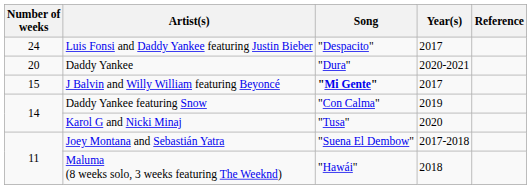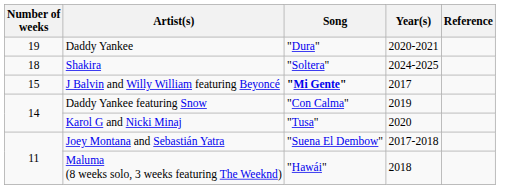- row: (189, 46)
(34, 65) 20 -> (34, 46) 19
+ row: (83, 65)
